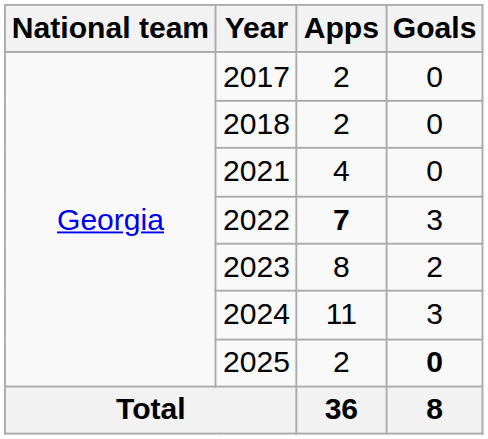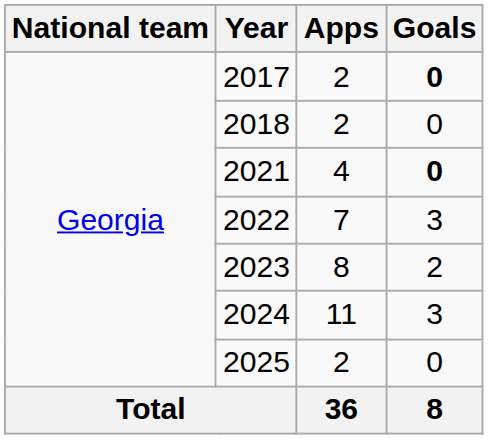(435, 76) normal -> (435, 76) bold
(435, 171) normal -> (435, 171) bold
(341, 219) bold -> (341, 219) normal
(435, 362) bold -> (435, 362) normal
